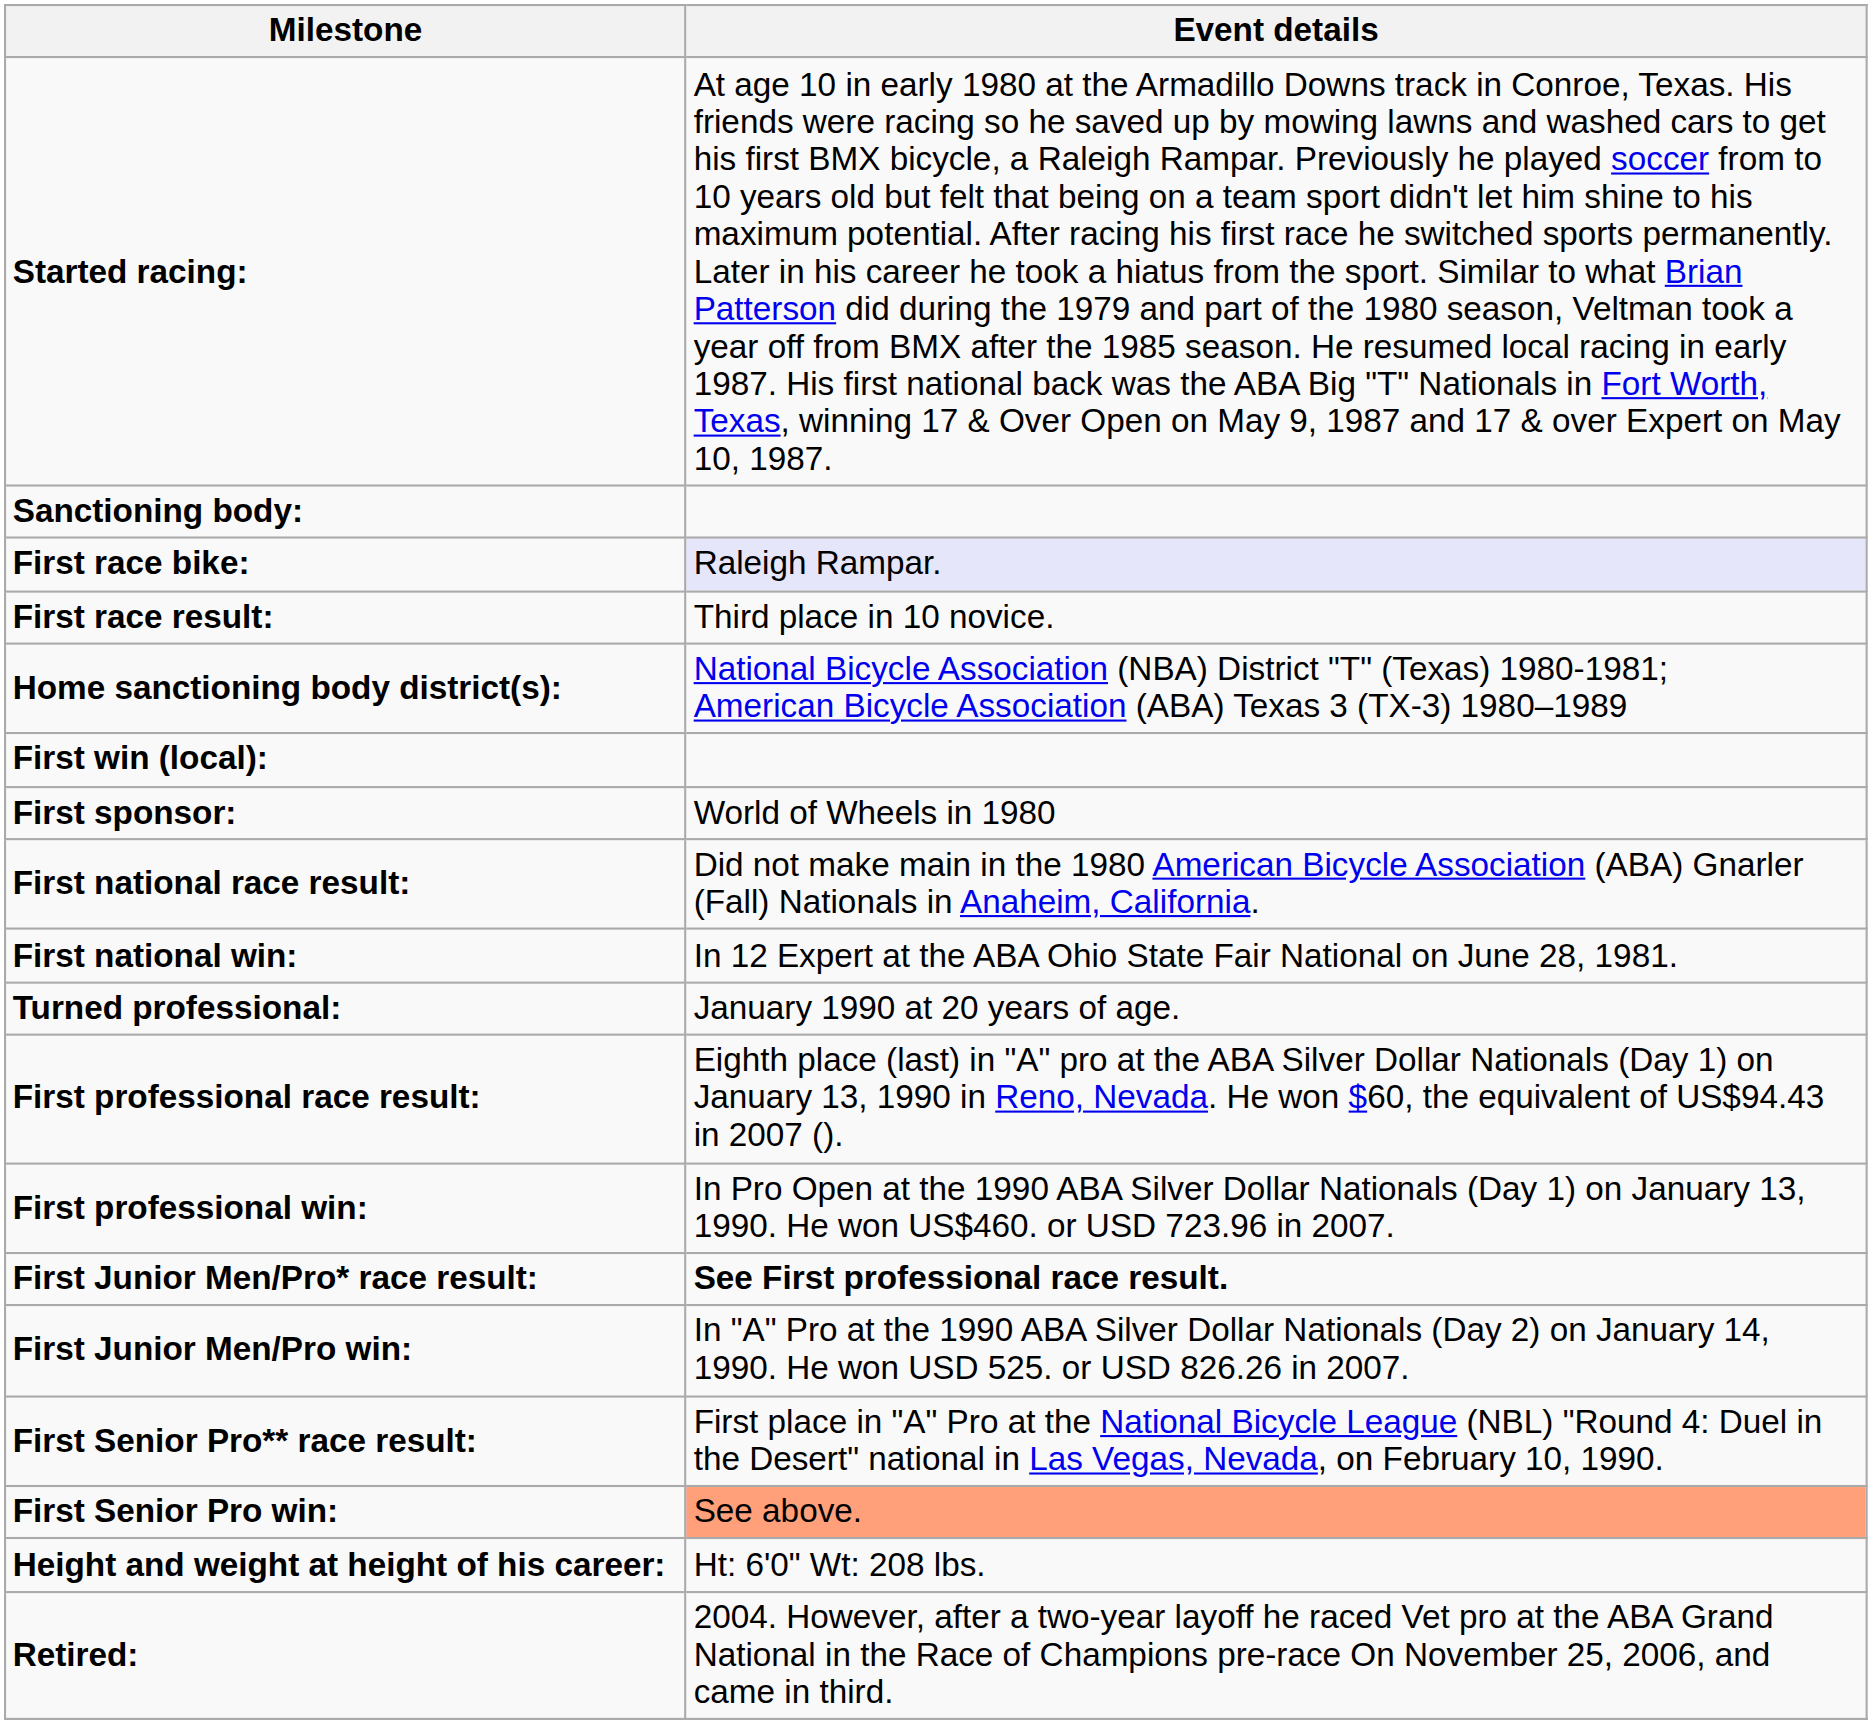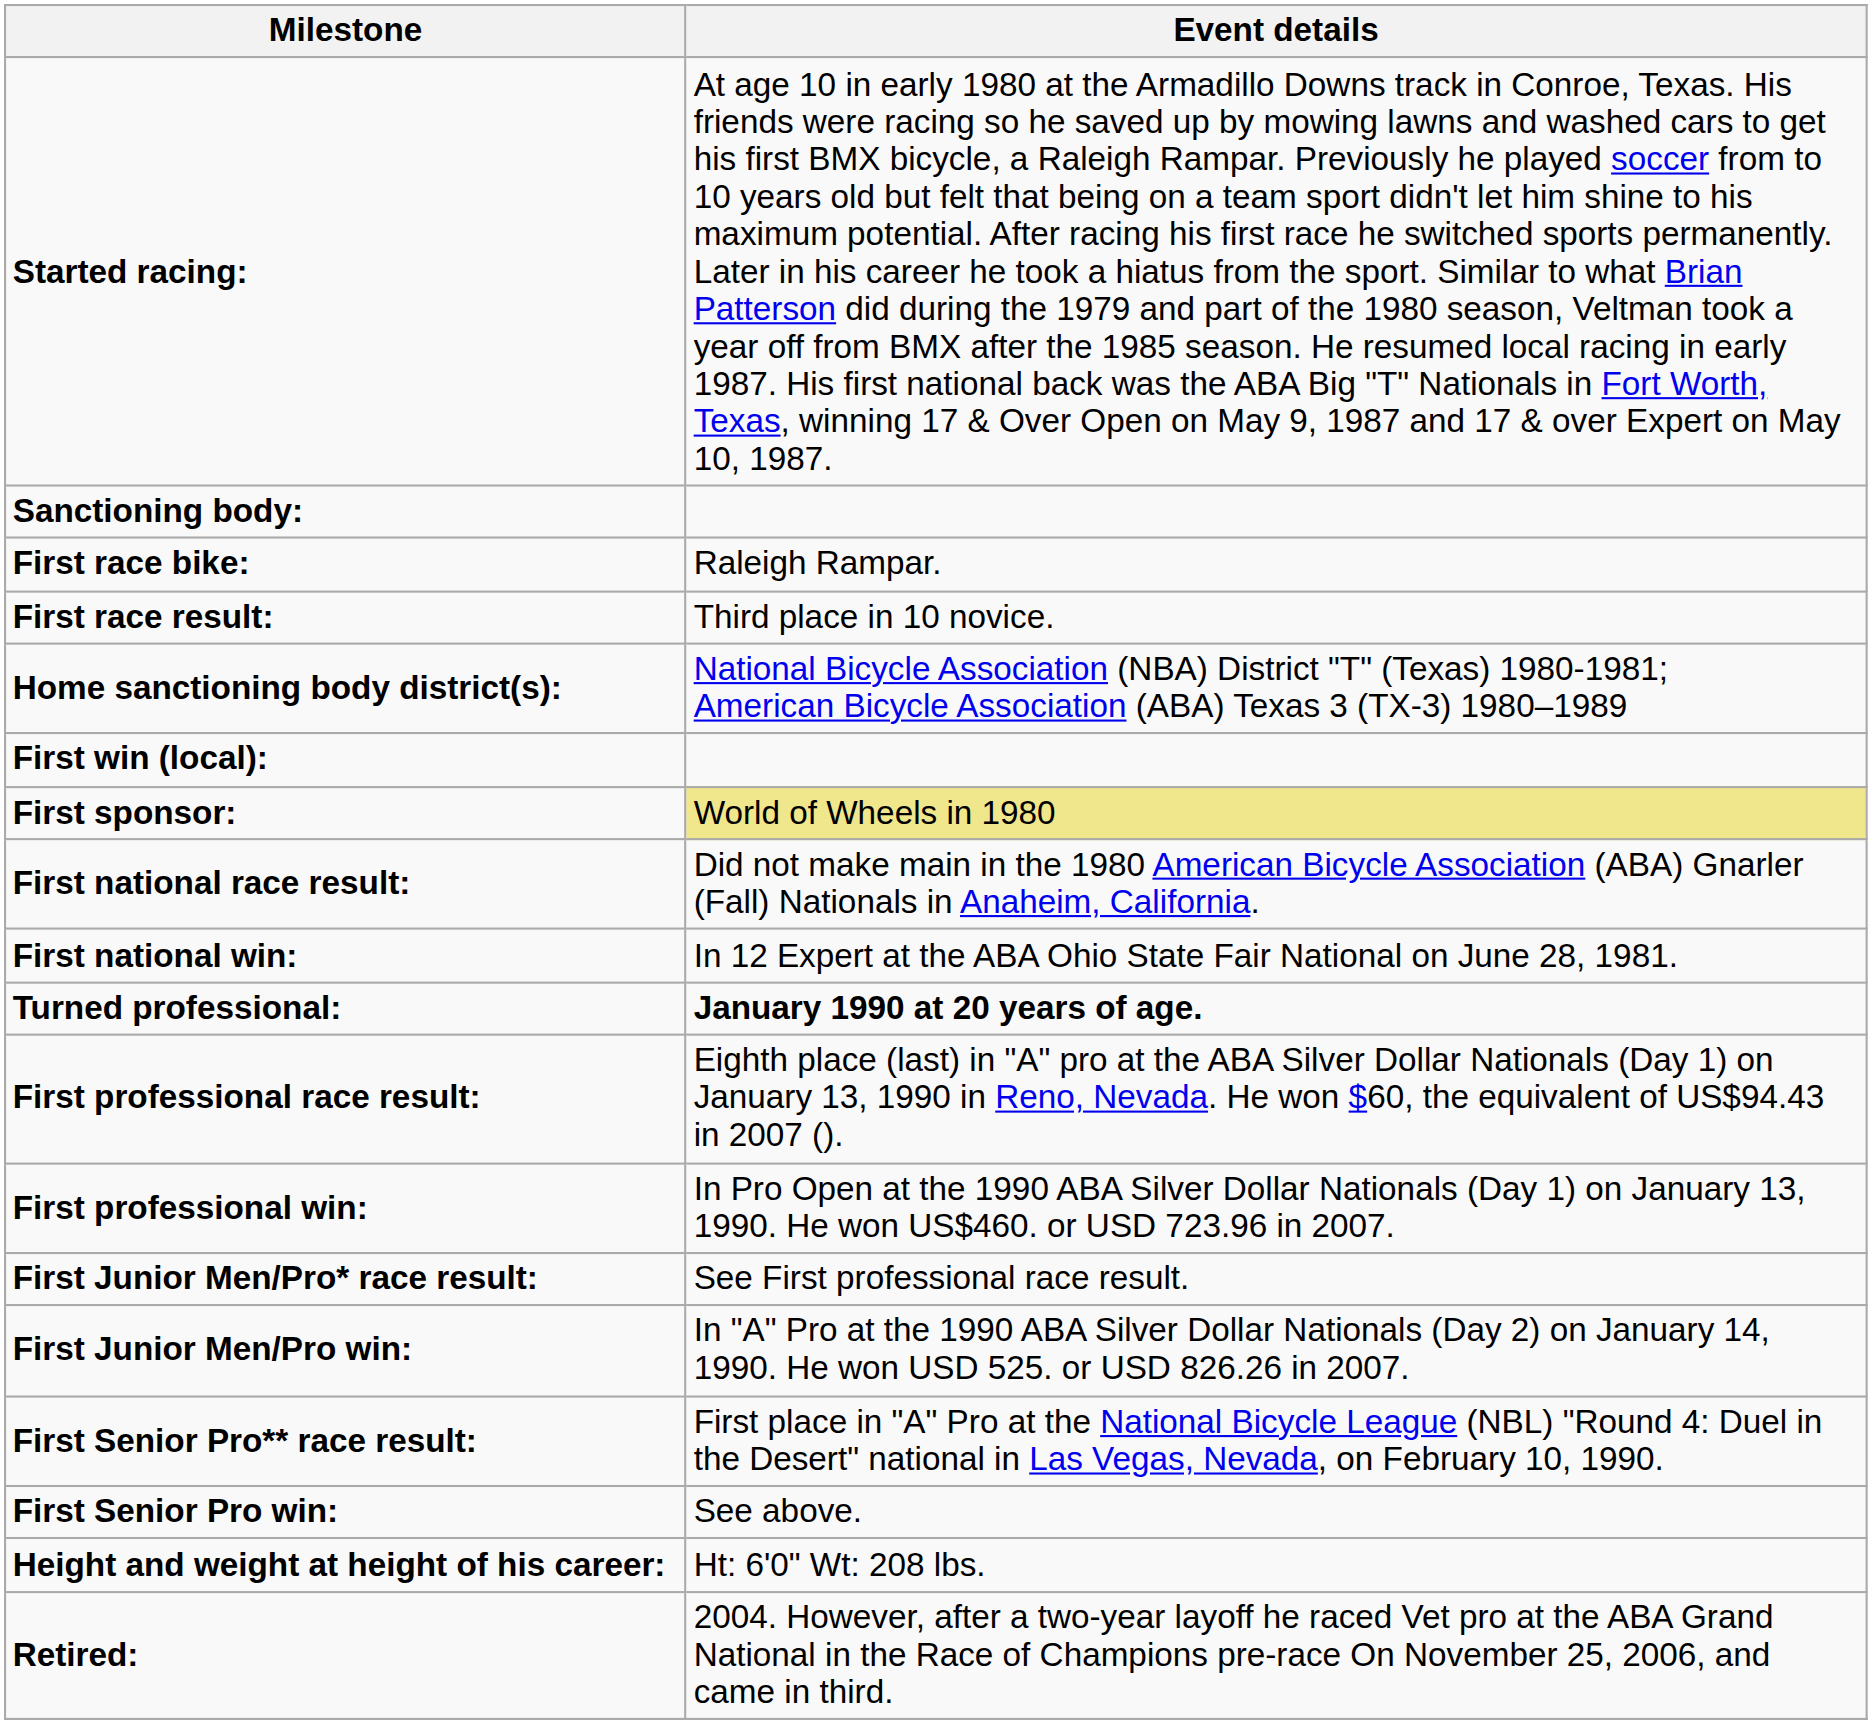(818, 563) lavender background -> (818, 563) no background
(875, 812) no background -> (875, 812) khaki background
(937, 1007) normal -> (948, 1007) bold
(961, 1278) bold -> (942, 1278) normal
(778, 1511) lightsalmon background -> (778, 1511) no background
